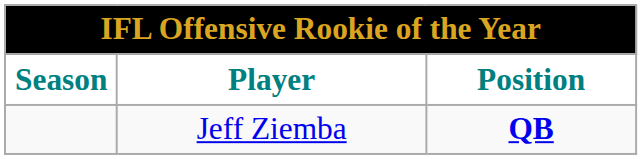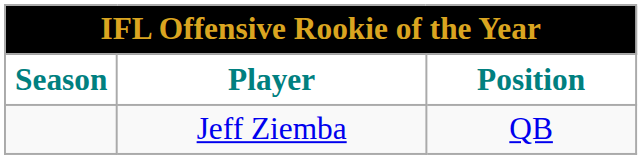(531, 128) bold -> (531, 128) normal
